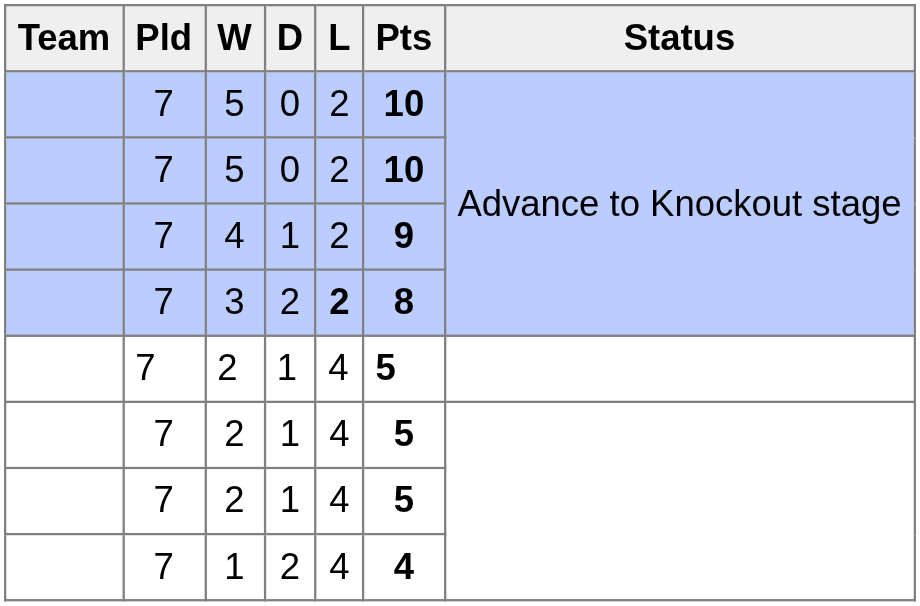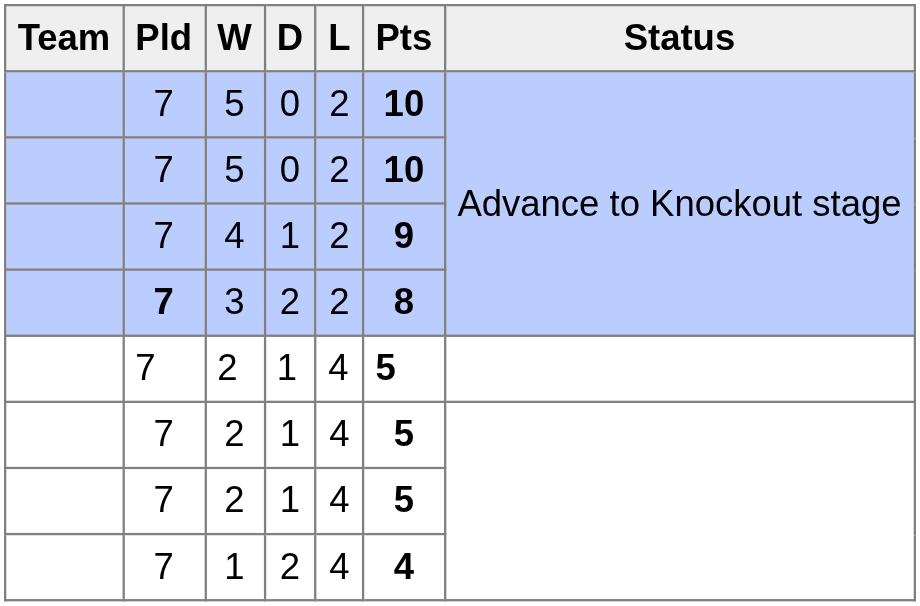(164, 302) normal -> (164, 302) bold
(339, 302) bold -> (339, 302) normal
